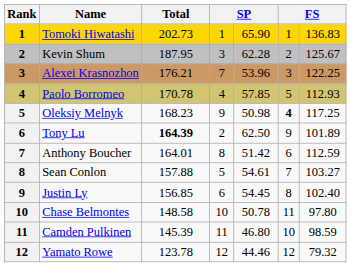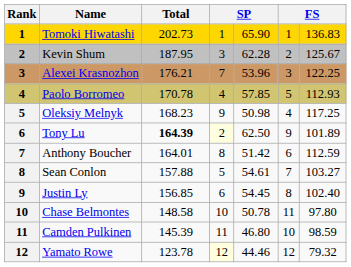(289, 113) bold -> (289, 113) normal
(222, 133) no background -> (222, 133) lightyellow background
(222, 251) no background -> (222, 251) lightyellow background
